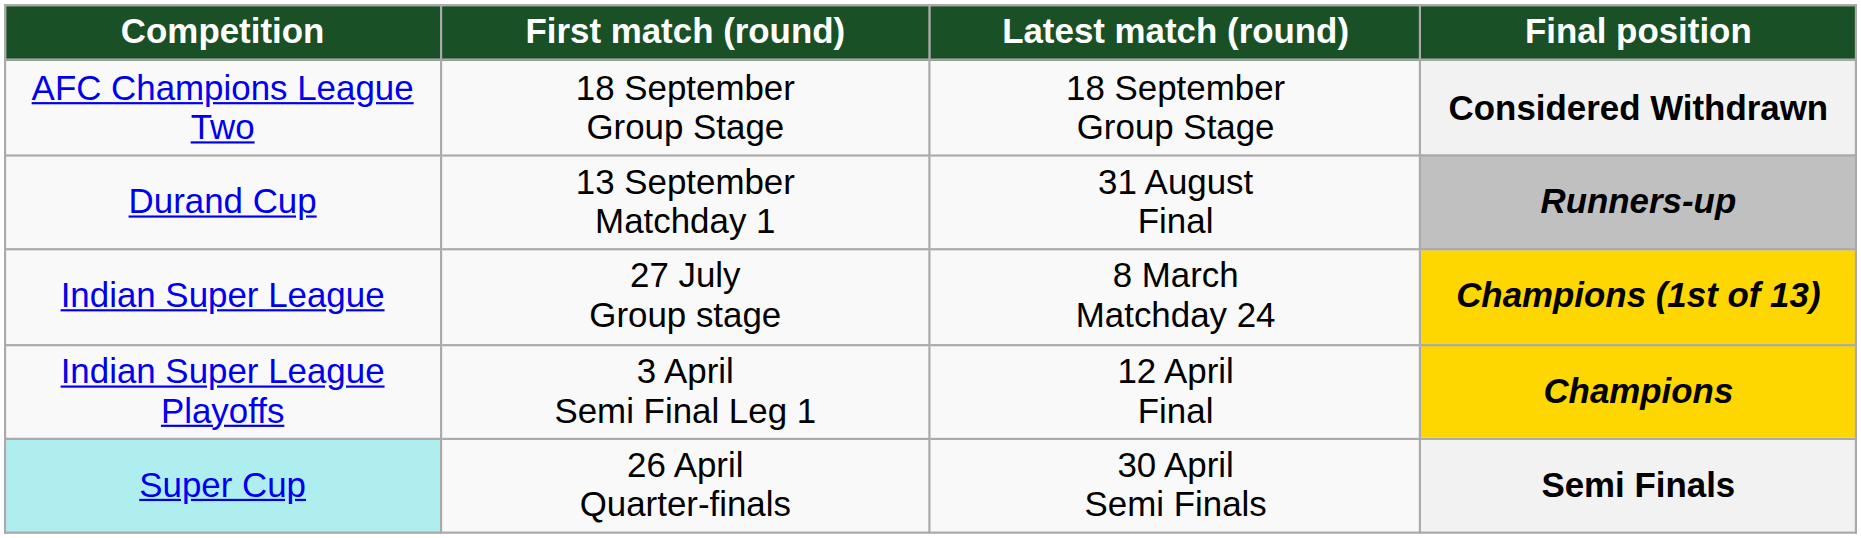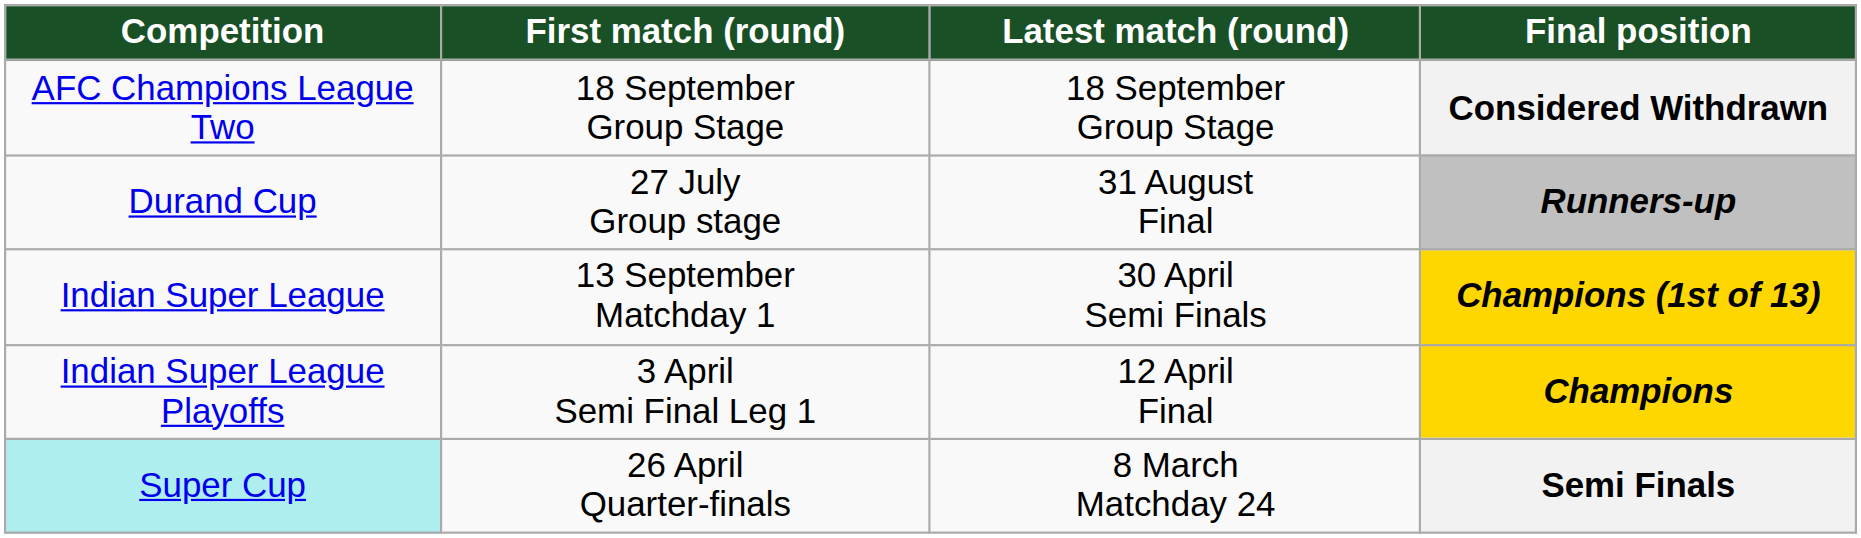(685, 201) 13 September Matchday 1 -> (685, 201) 27 July Group stage
(685, 296) 27 July Group stage -> (685, 296) 13 September Matchday 1
(1176, 296) 8 March Matchday 24 -> (1176, 296) 30 April Semi Finals
(1176, 485) 30 April Semi Finals -> (1176, 485) 8 March Matchday 24
